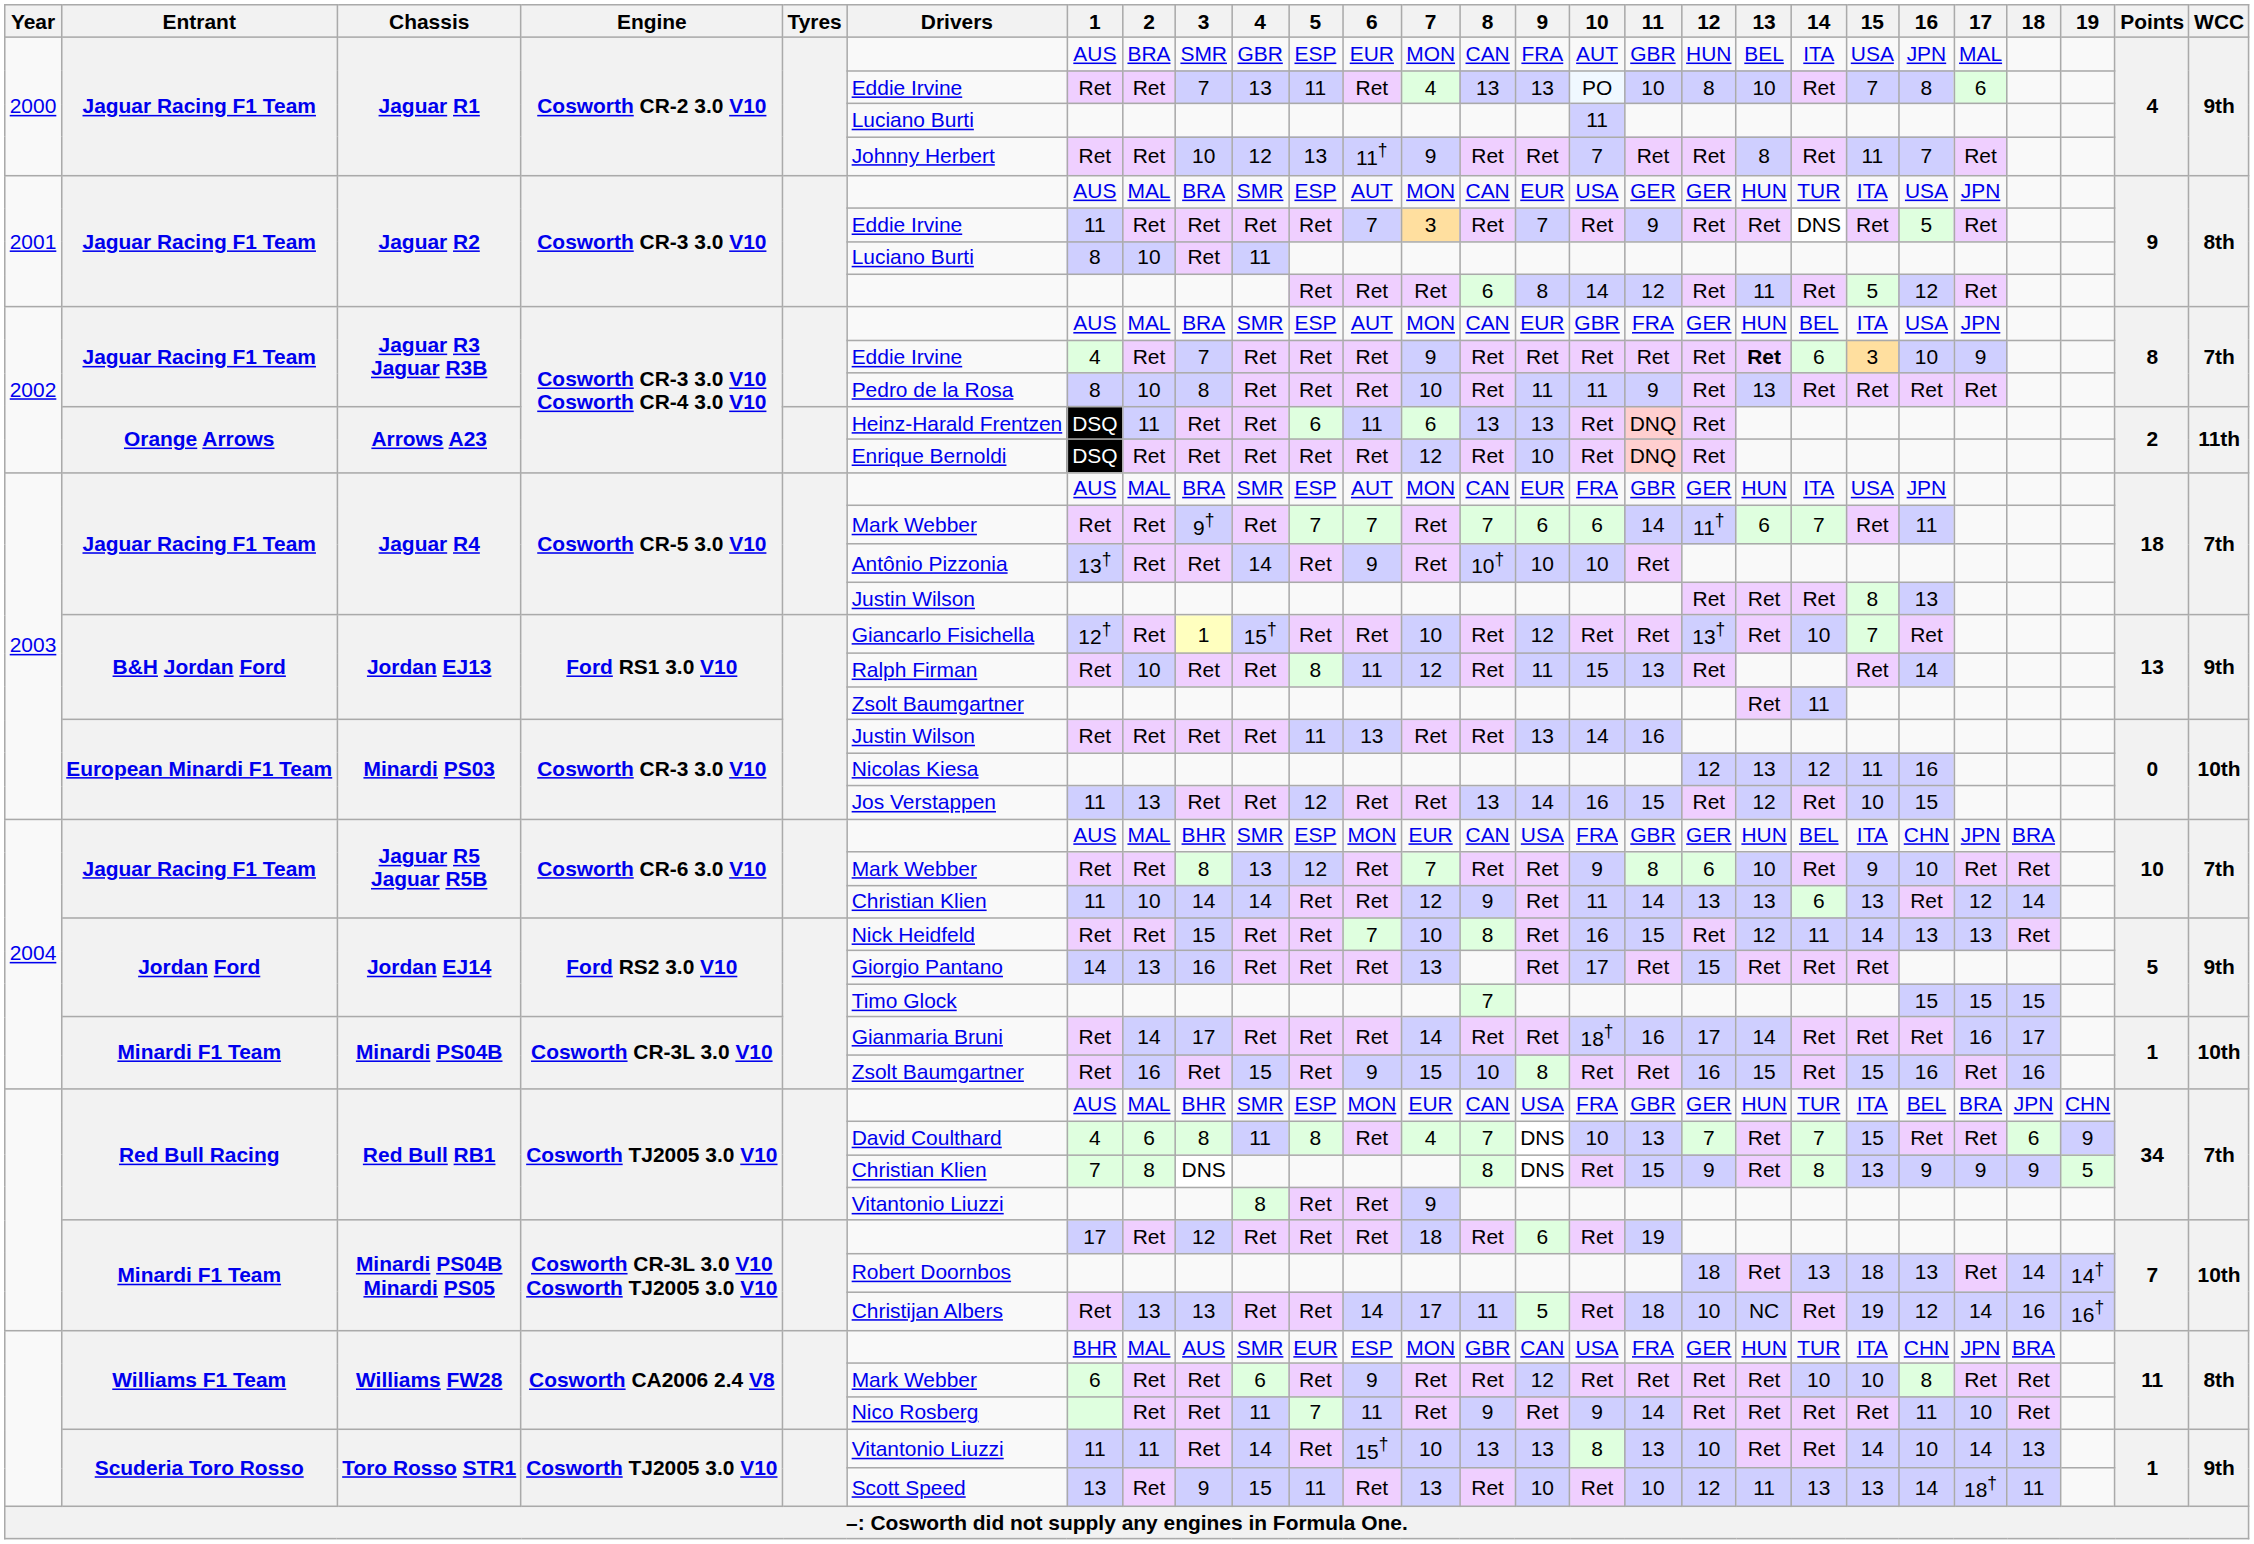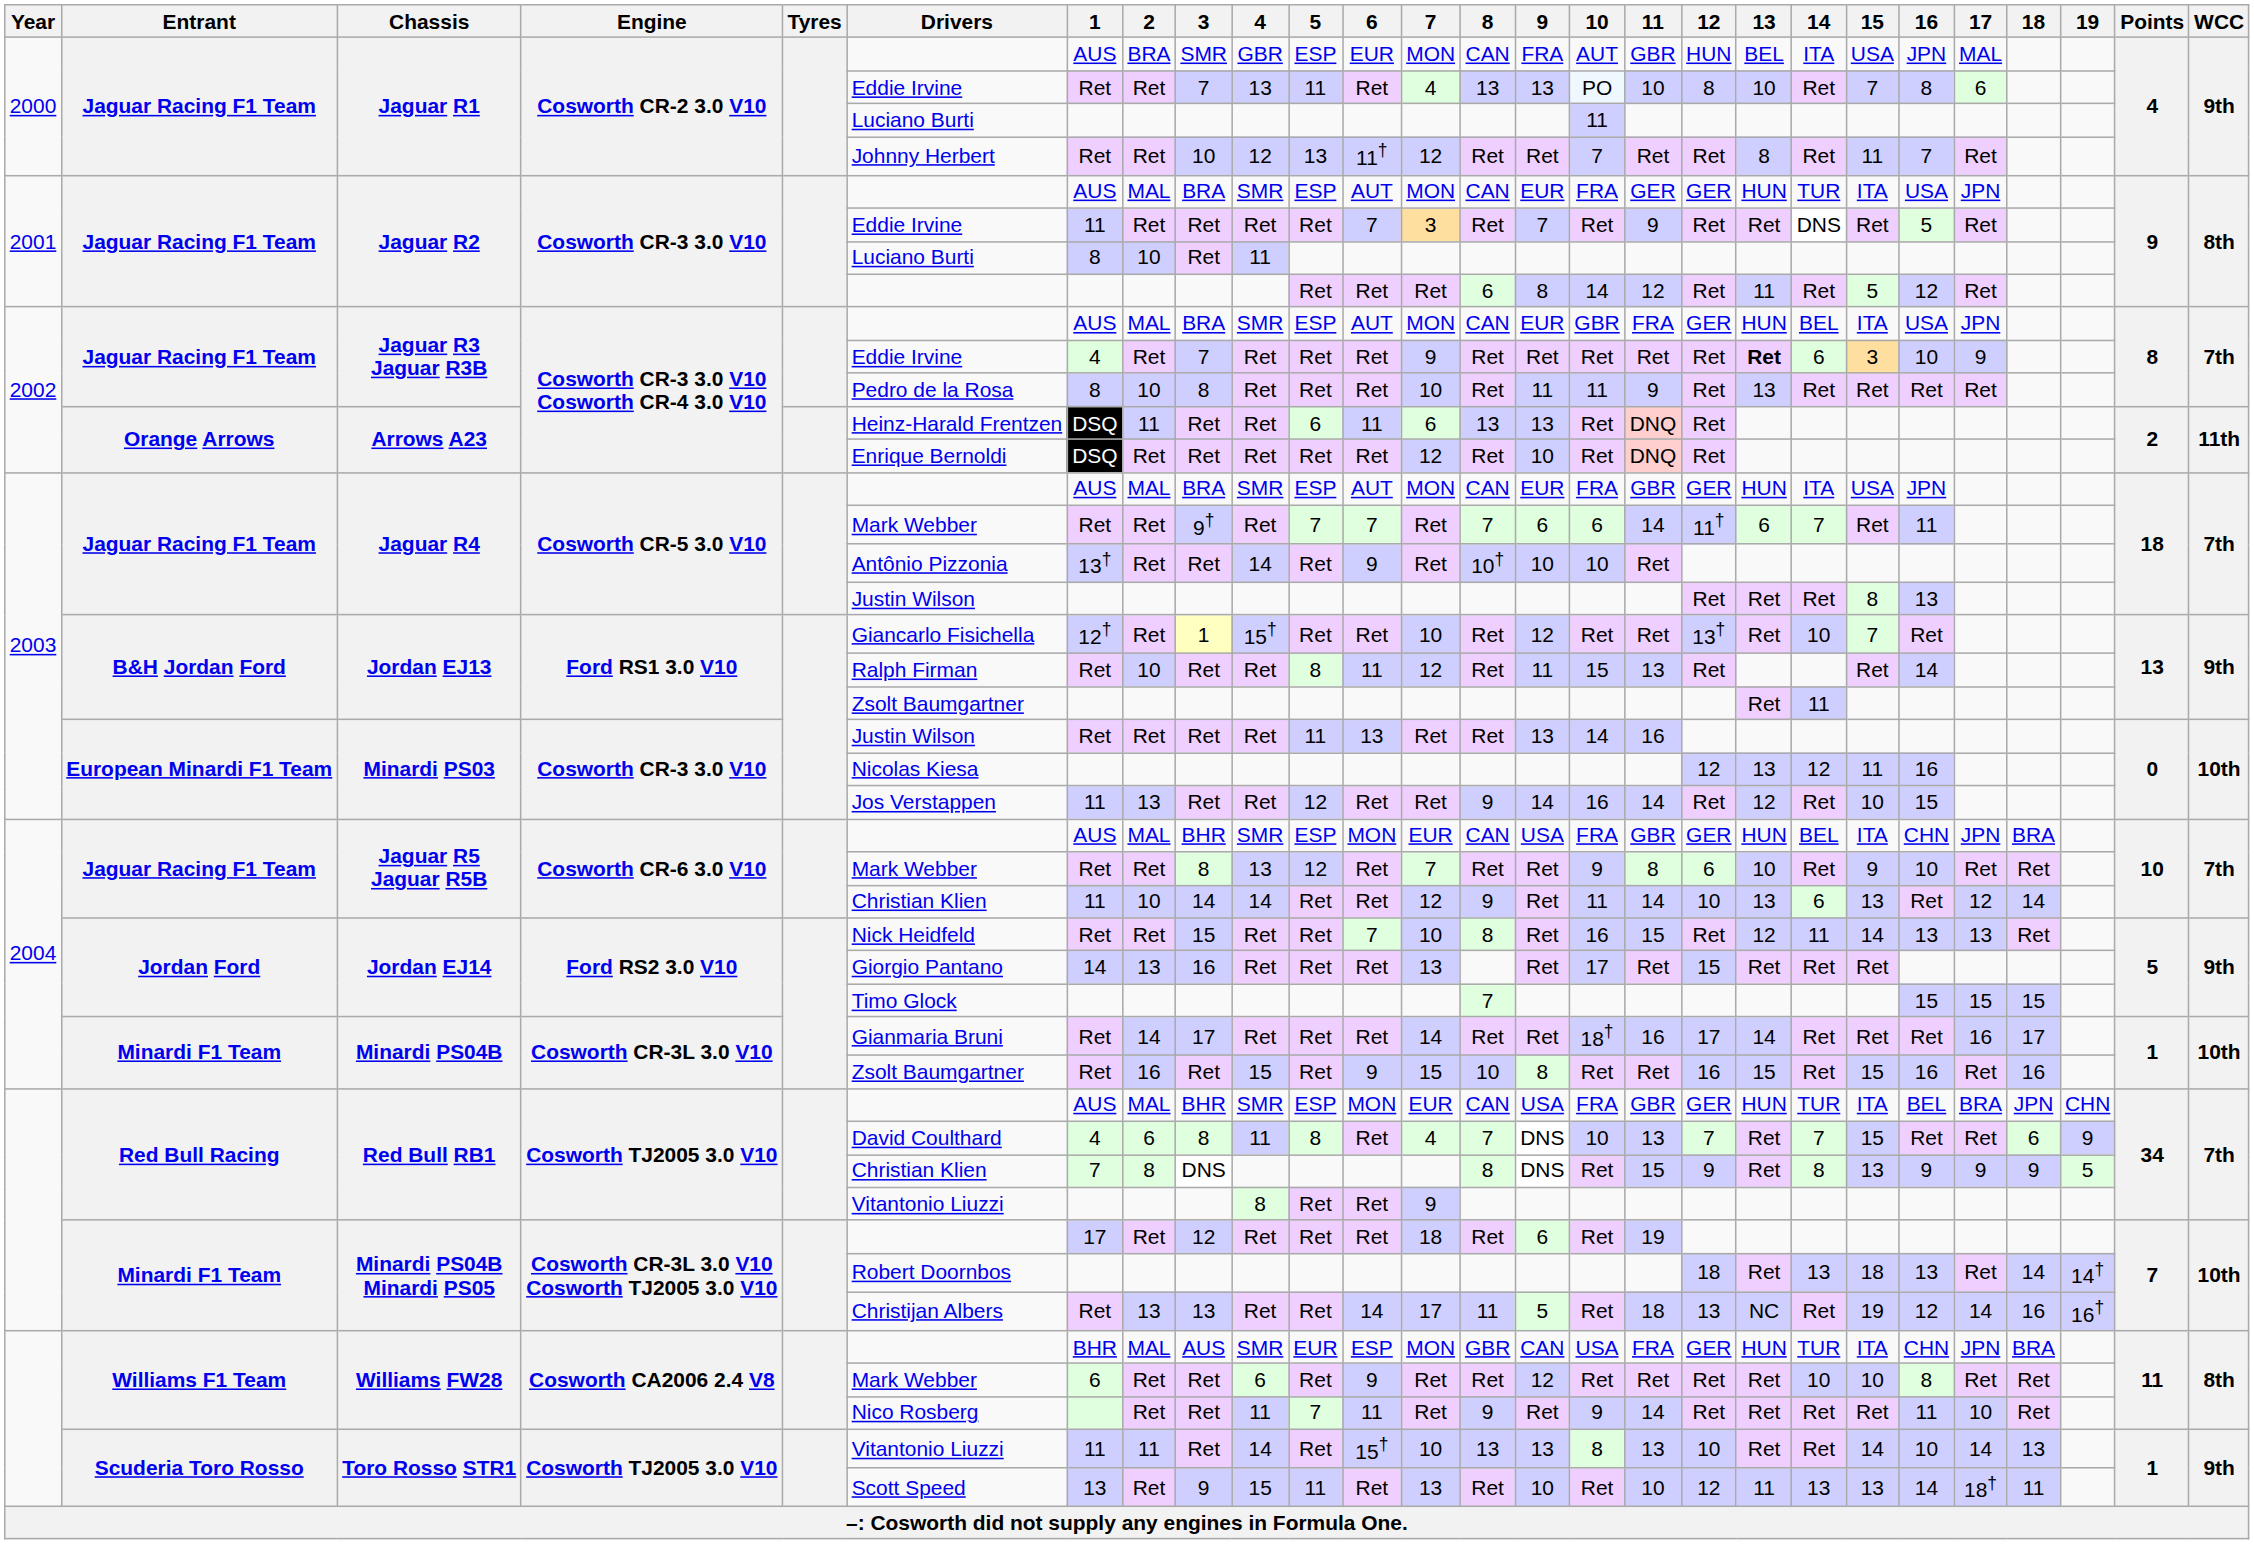(1431, 156) 9 -> (1431, 156) 12
(1597, 191) USA -> (1597, 191) FRA
(1488, 802) 13 -> (1488, 802) 9
(1653, 802) 15 -> (1653, 802) 14
(1709, 901) 13 -> (1709, 901) 10
(1709, 1311) 10 -> (1709, 1311) 13
